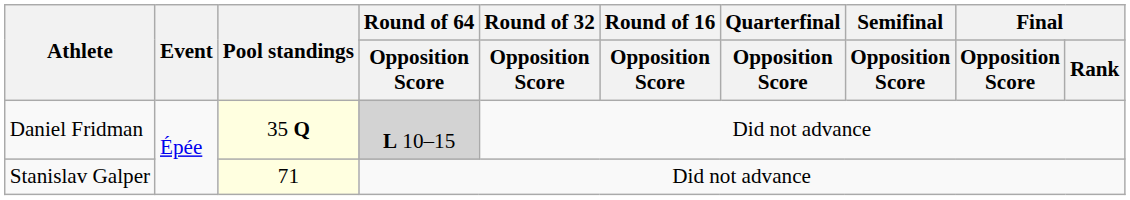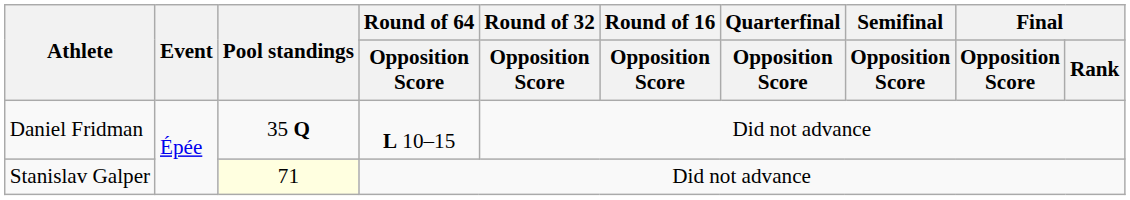(288, 129) lightyellow background -> (288, 129) no background
(419, 142) lightgrey background -> (419, 142) no background
